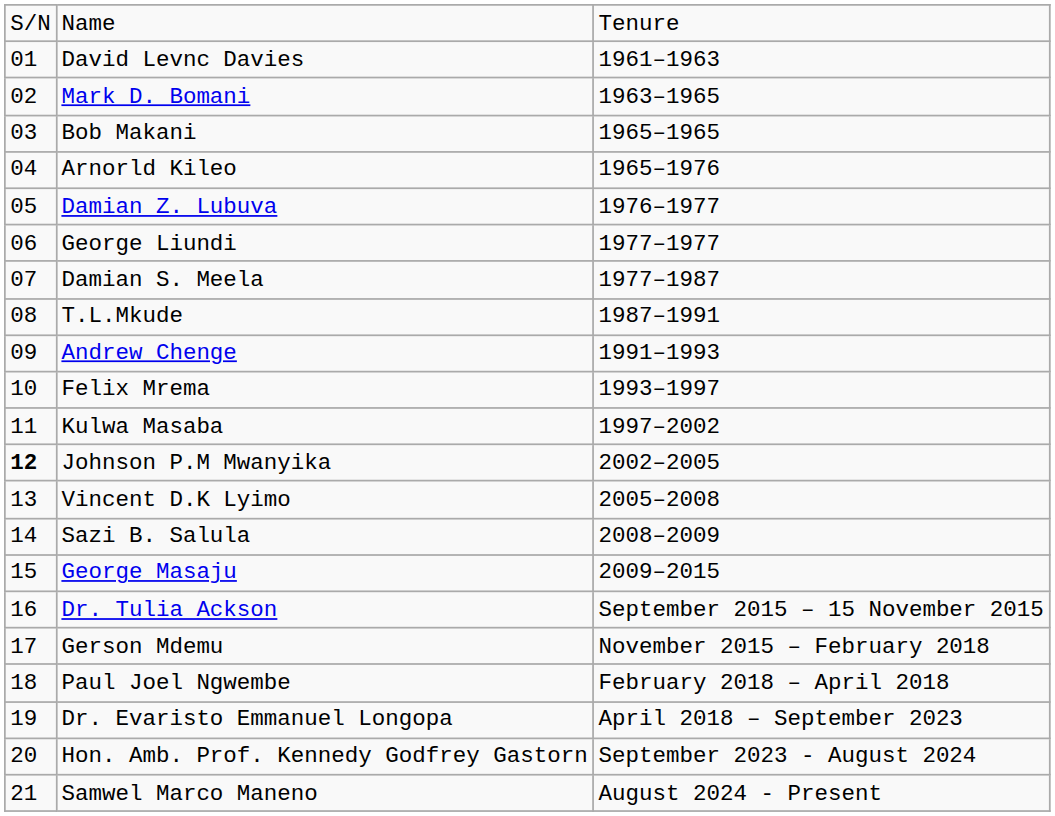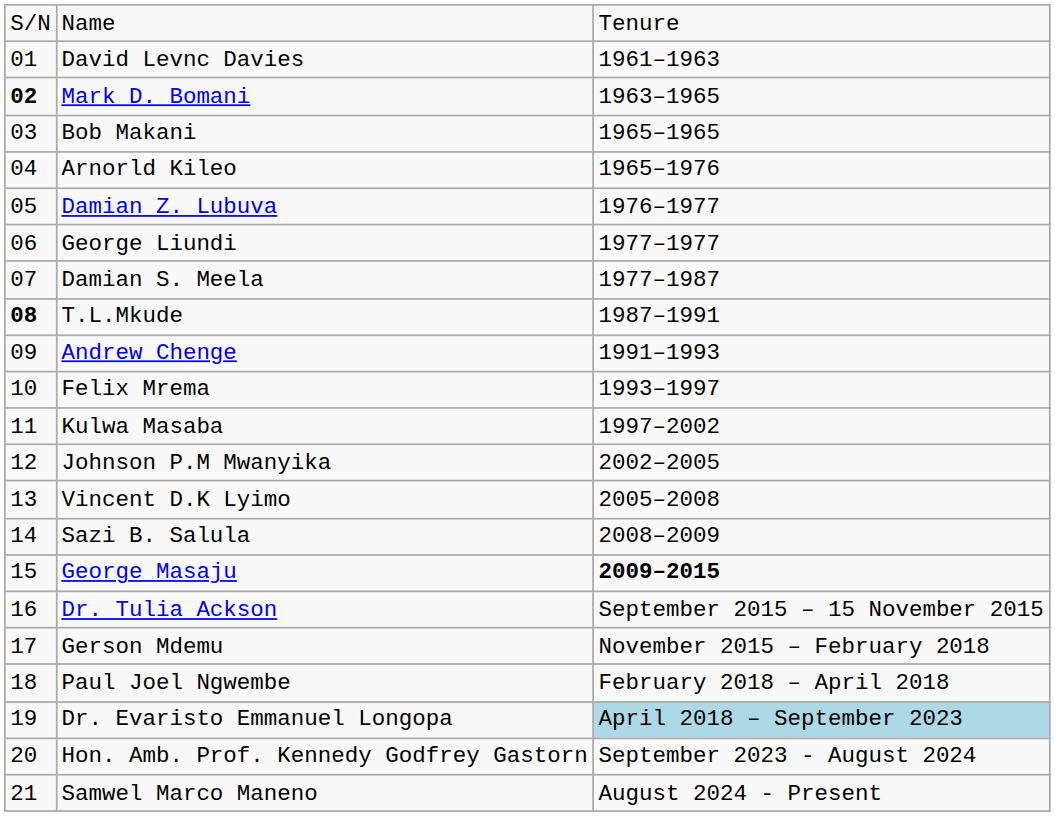(24, 97) normal -> (24, 97) bold
(24, 316) normal -> (24, 316) bold
(24, 463) bold -> (24, 463) normal
(659, 573) normal -> (659, 573) bold
(781, 720) no background -> (781, 720) lightblue background
